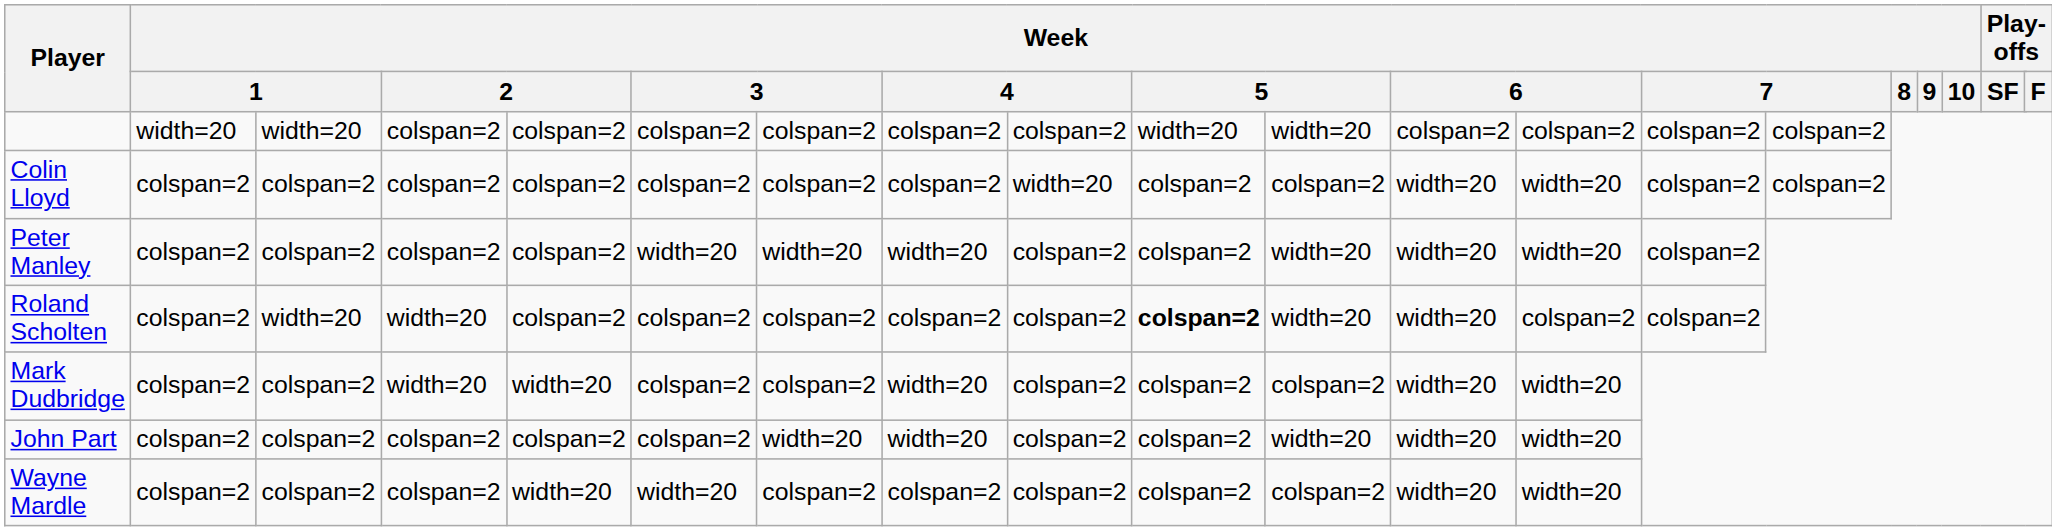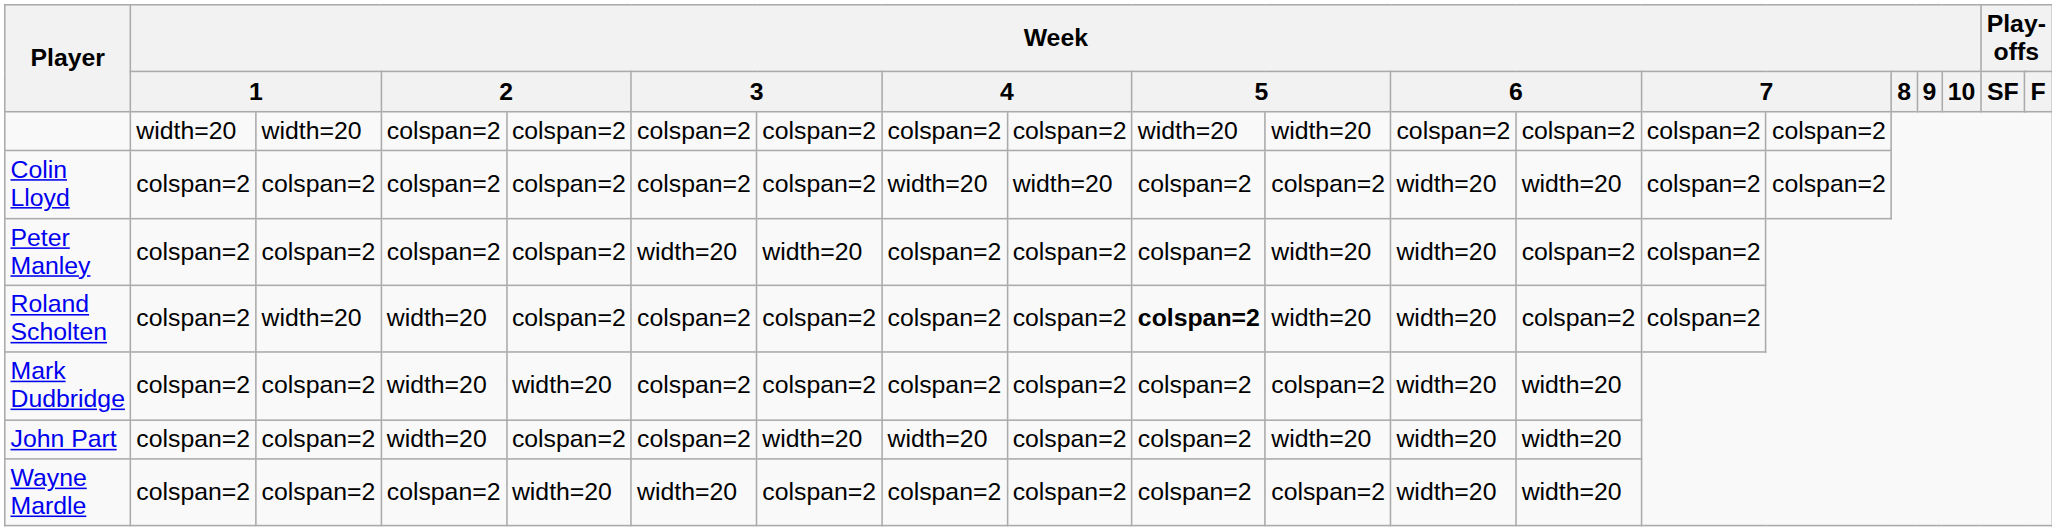(944, 184) colspan=2 -> (937, 184) width=20
(937, 251) width=20 -> (944, 251) colspan=2
(1572, 251) width=20 -> (1579, 251) colspan=2
(937, 385) width=20 -> (944, 385) colspan=2
(444, 438) colspan=2 -> (437, 438) width=20
